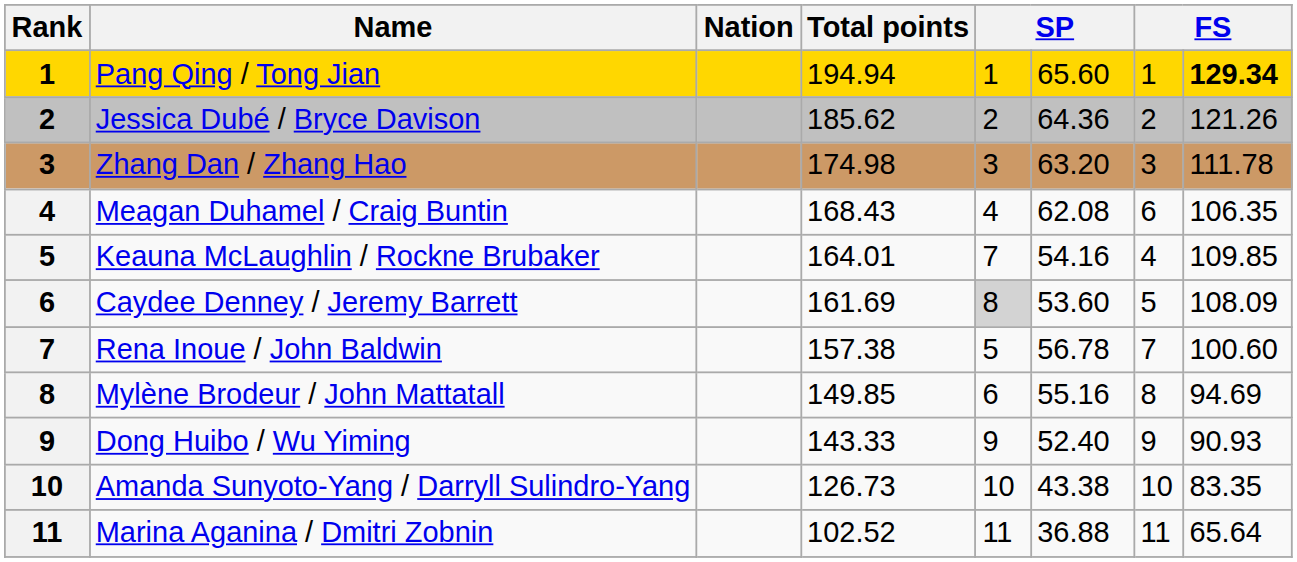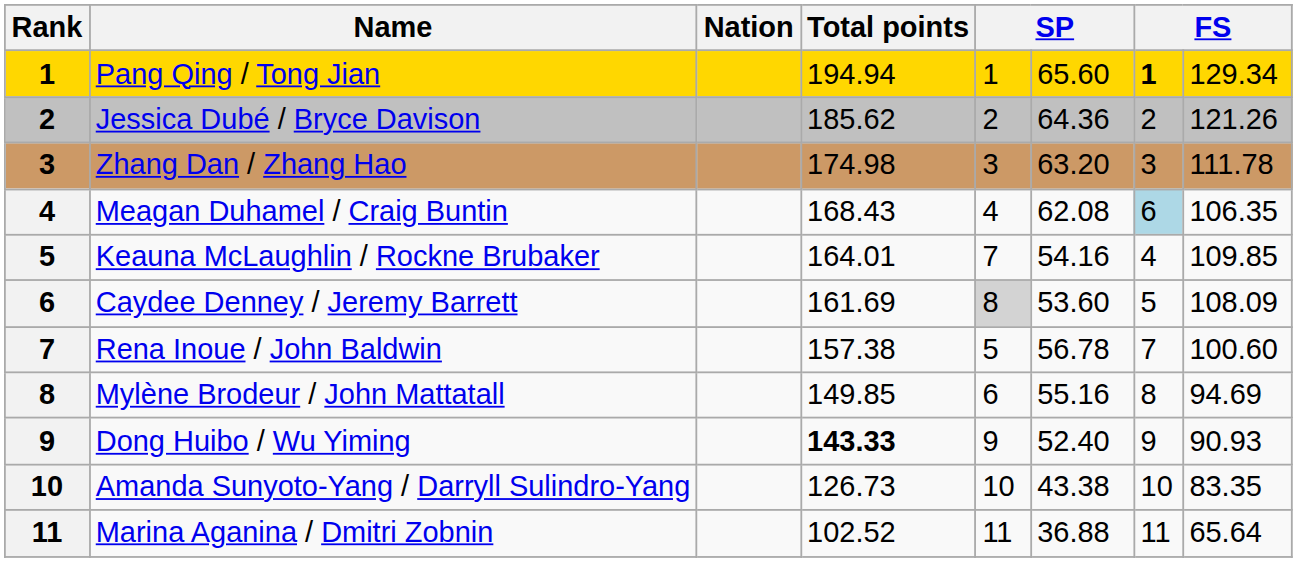(1149, 73) normal -> (1149, 73) bold
(1234, 73) bold -> (1234, 73) normal
(1149, 211) no background -> (1149, 211) lightblue background
(851, 440) normal -> (851, 440) bold
